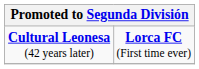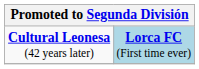(154, 44) no background -> (154, 44) lightblue background
